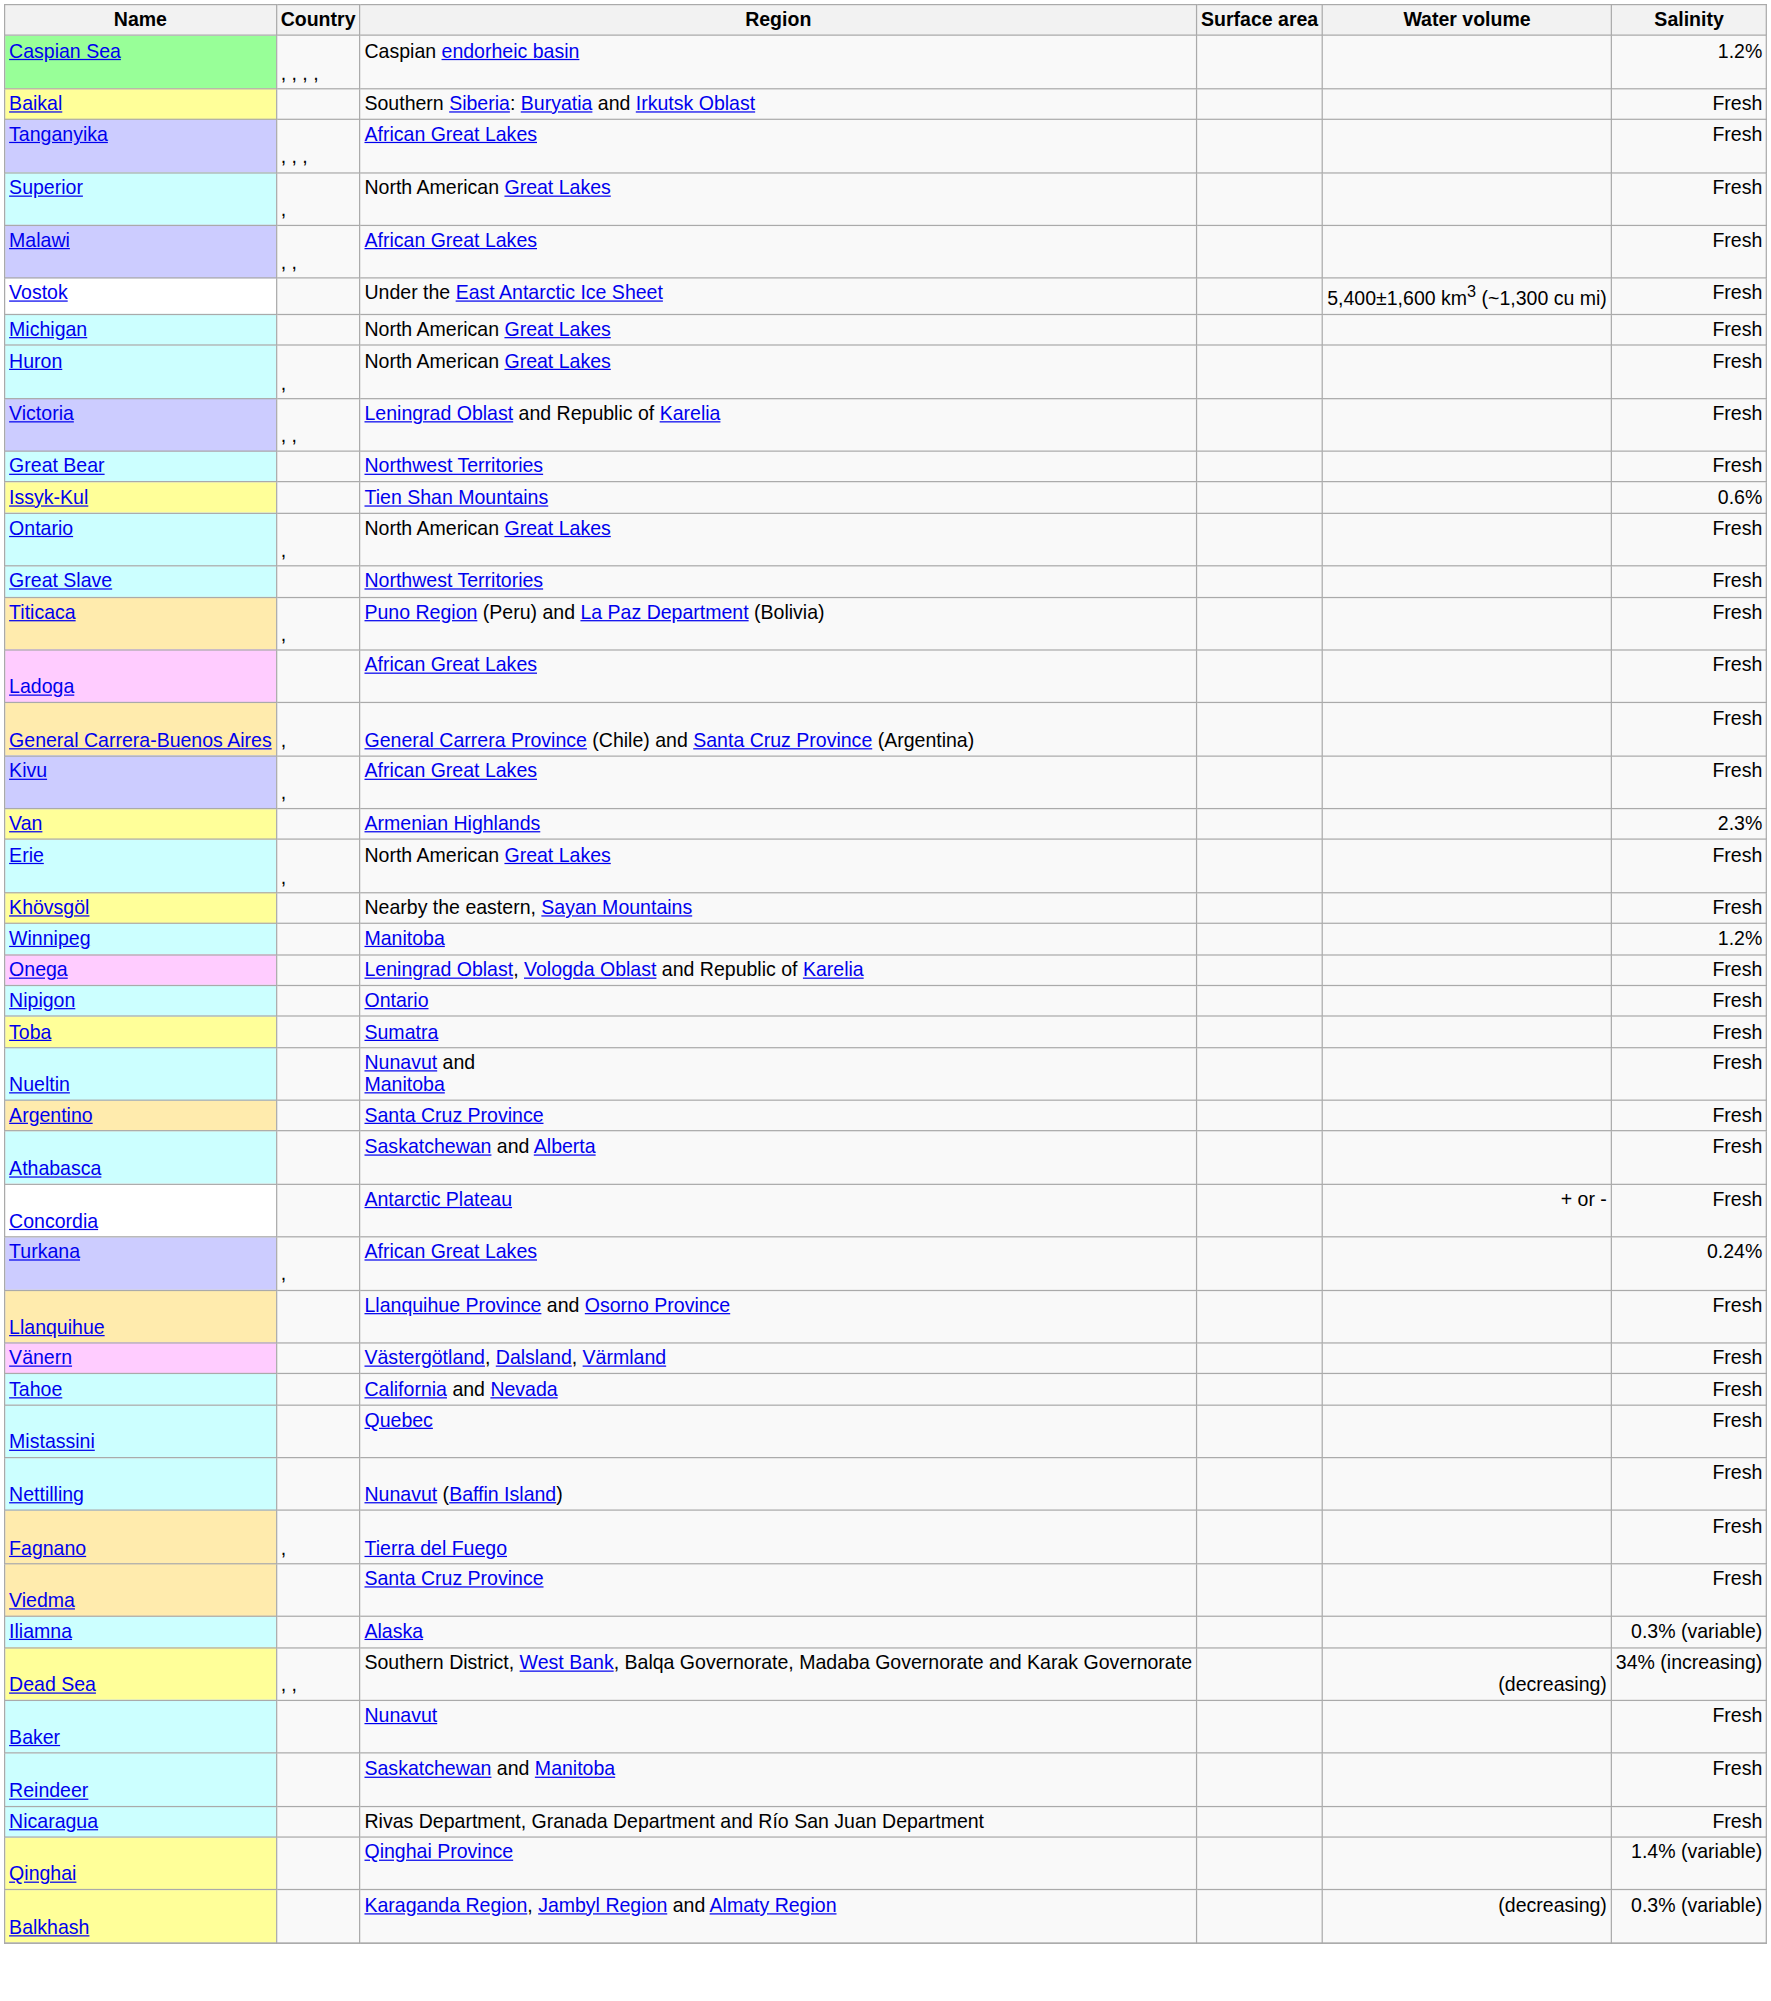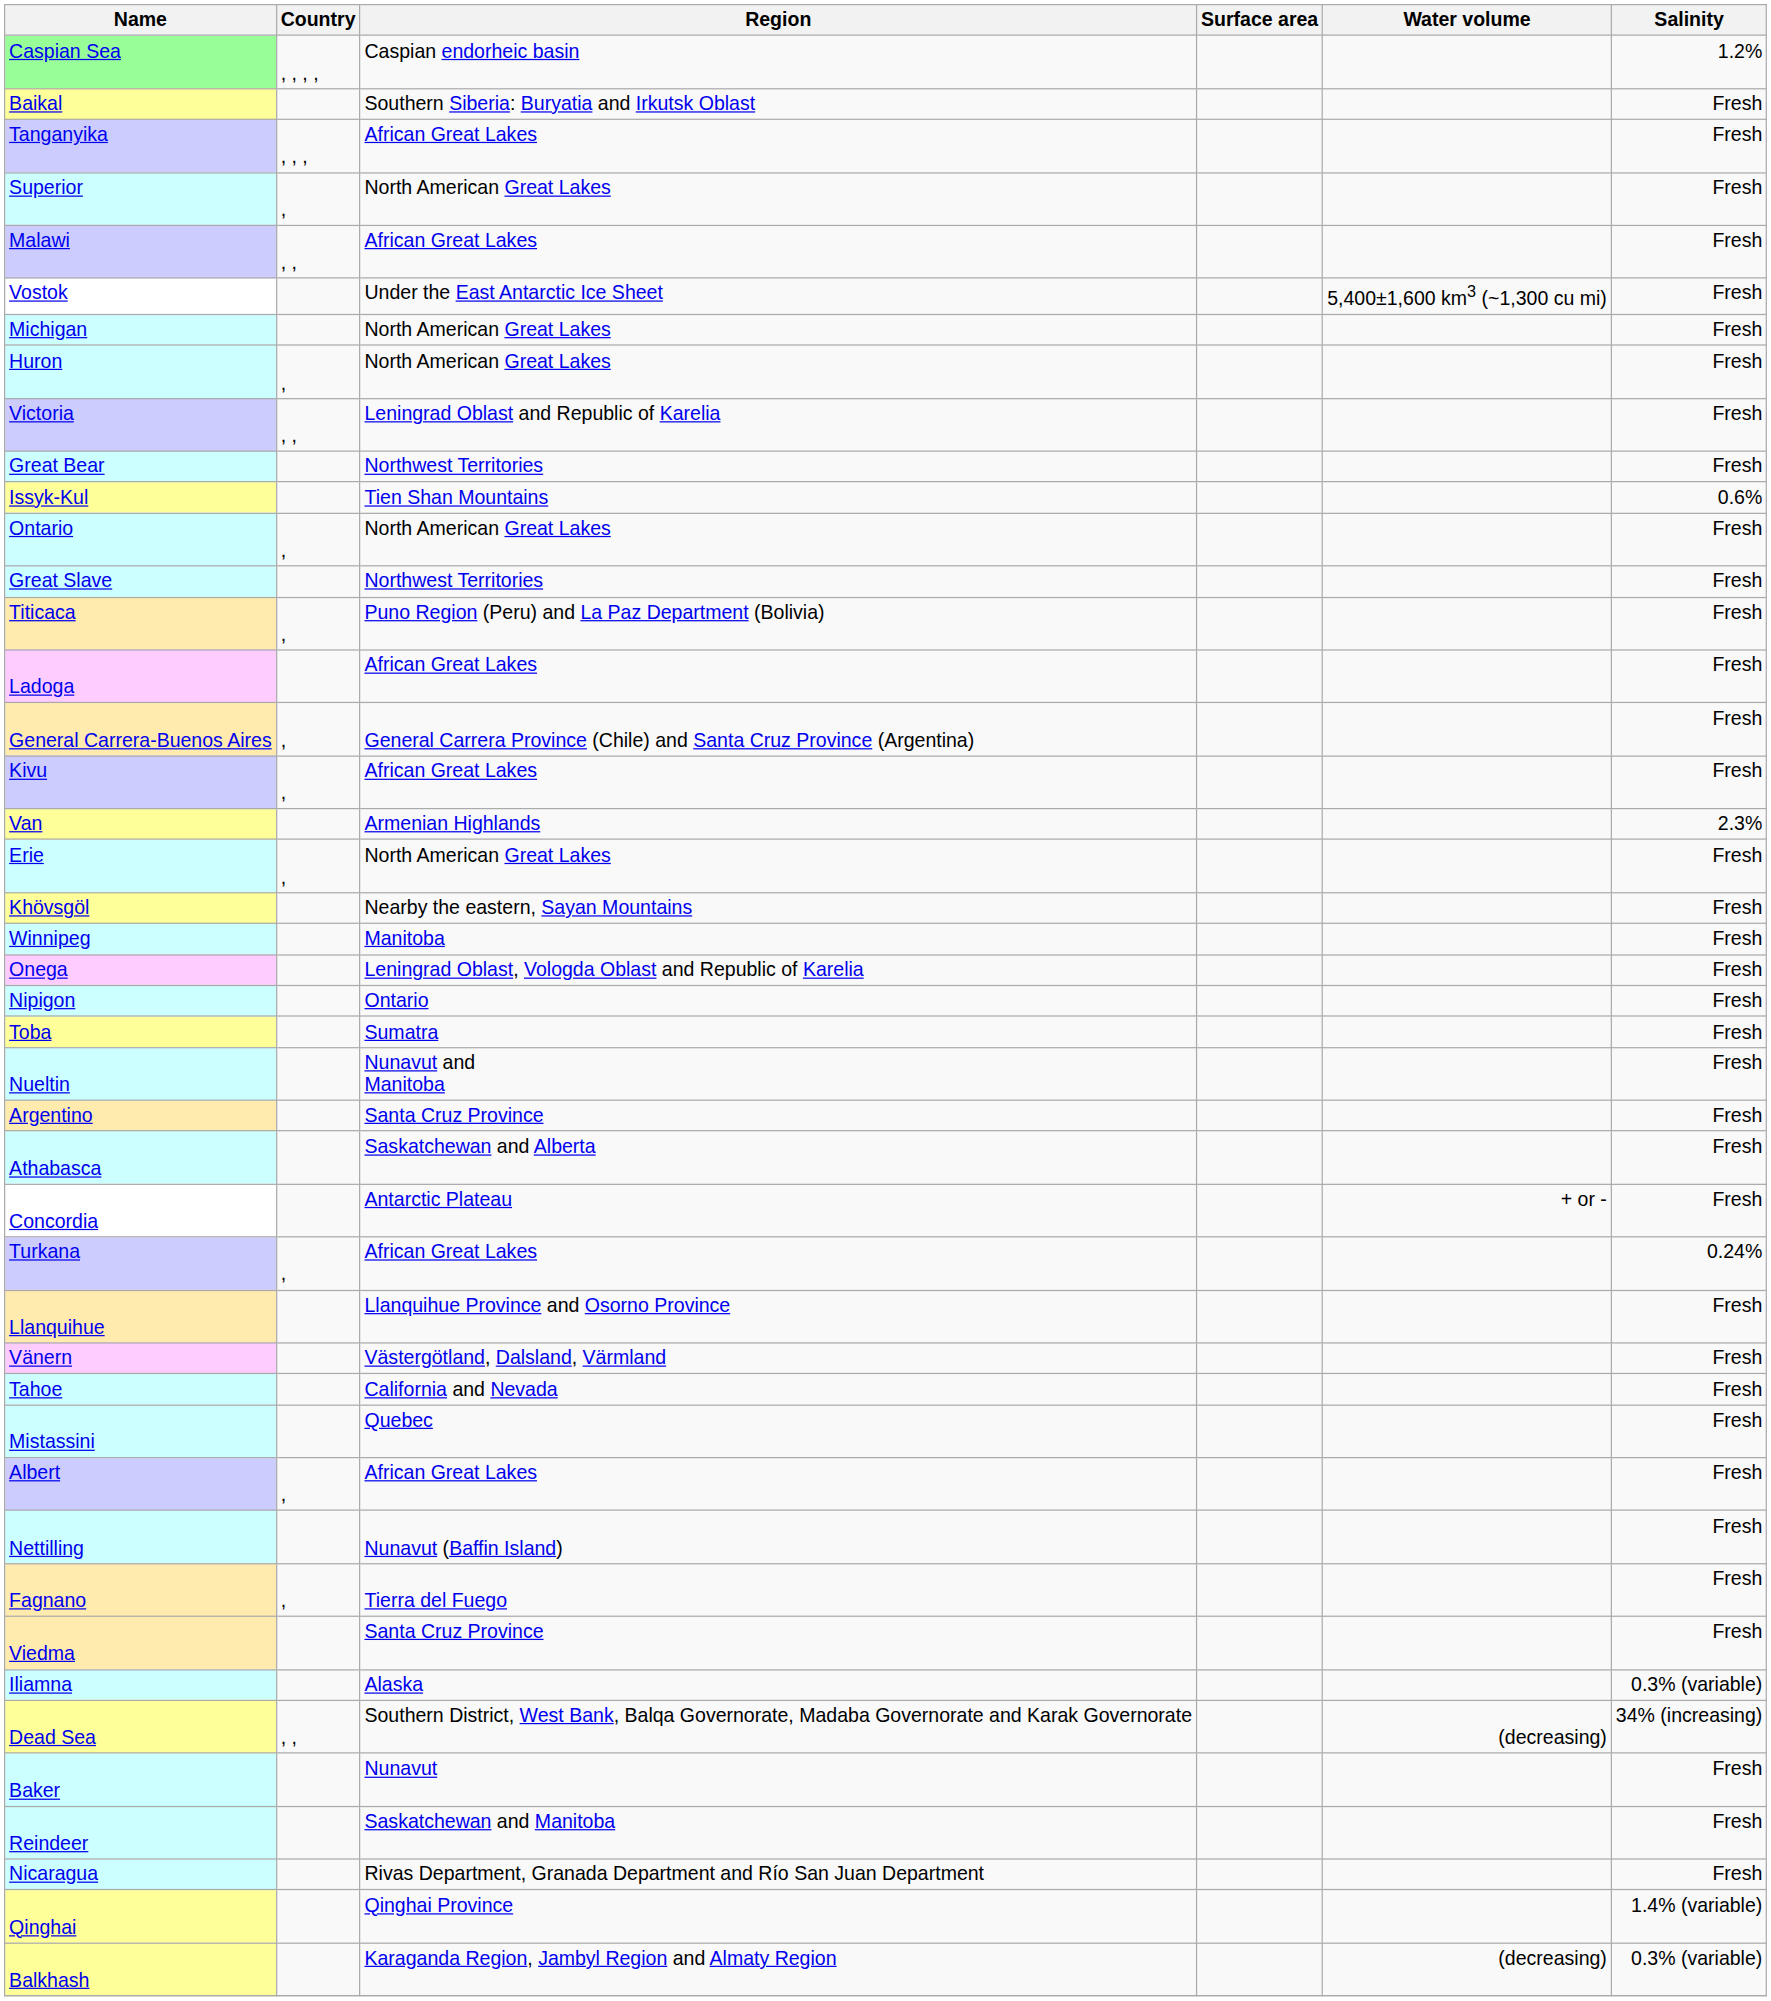(1740, 938) 1.2% -> (1737, 938) Fresh
+ row: (35, 1473)
